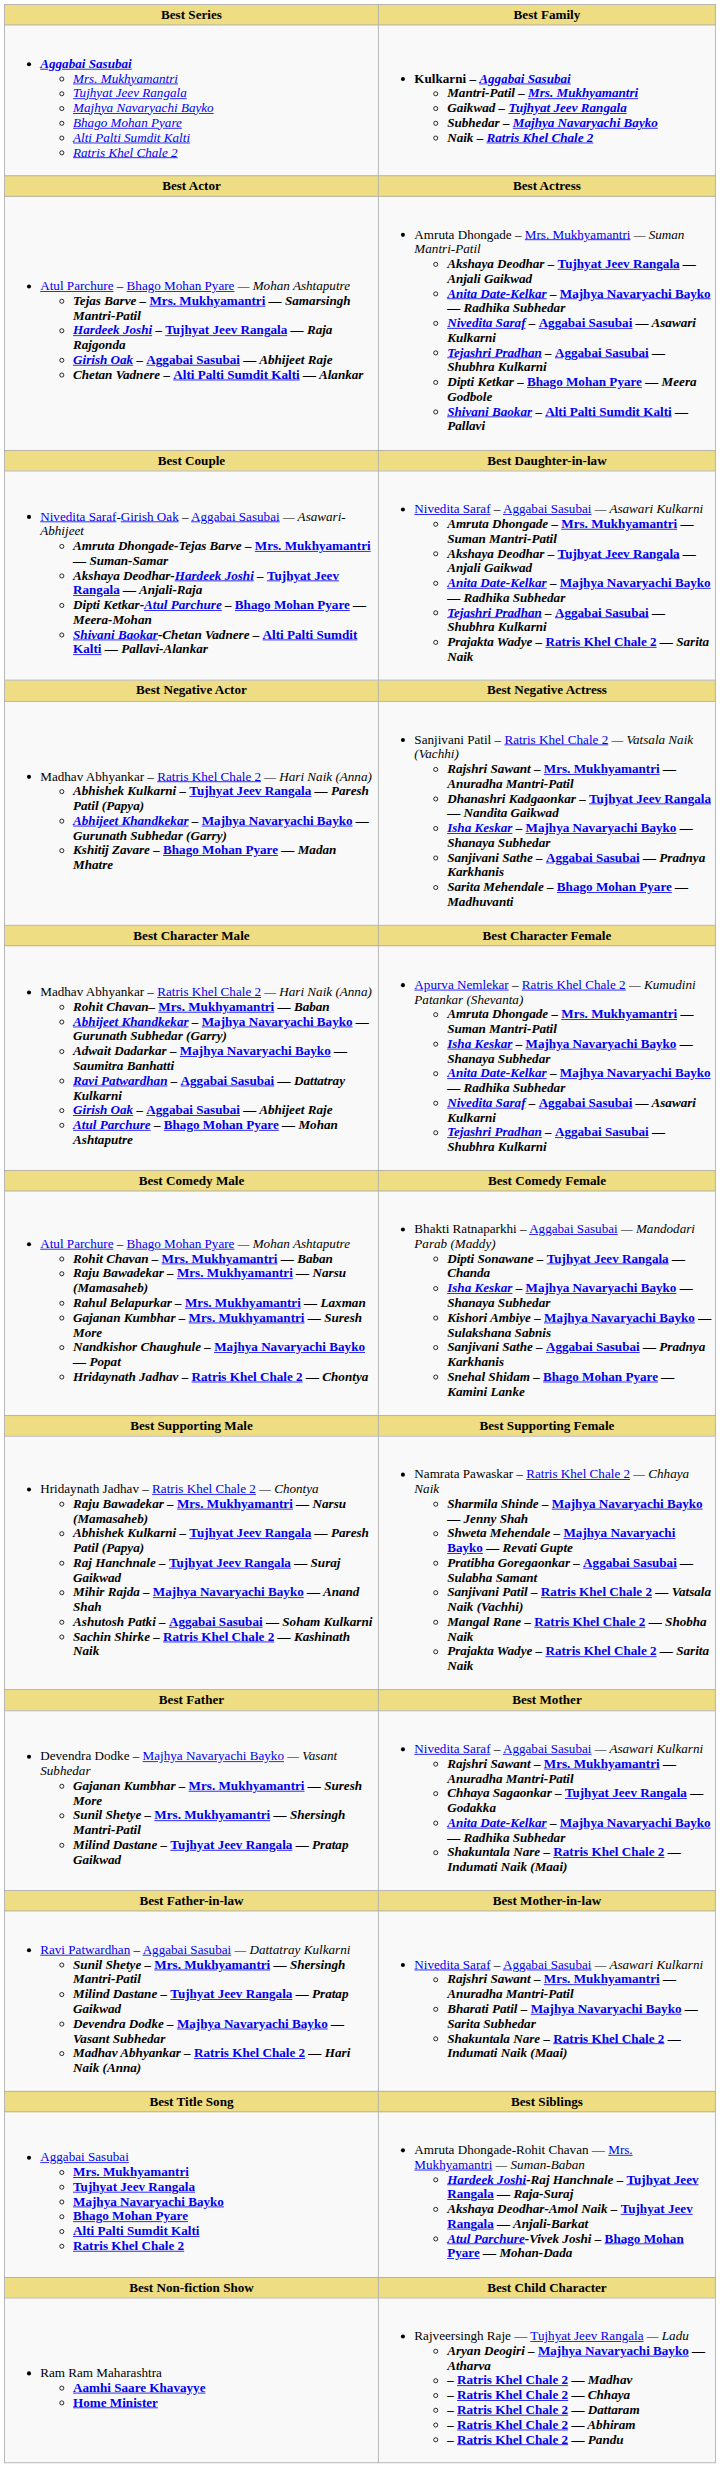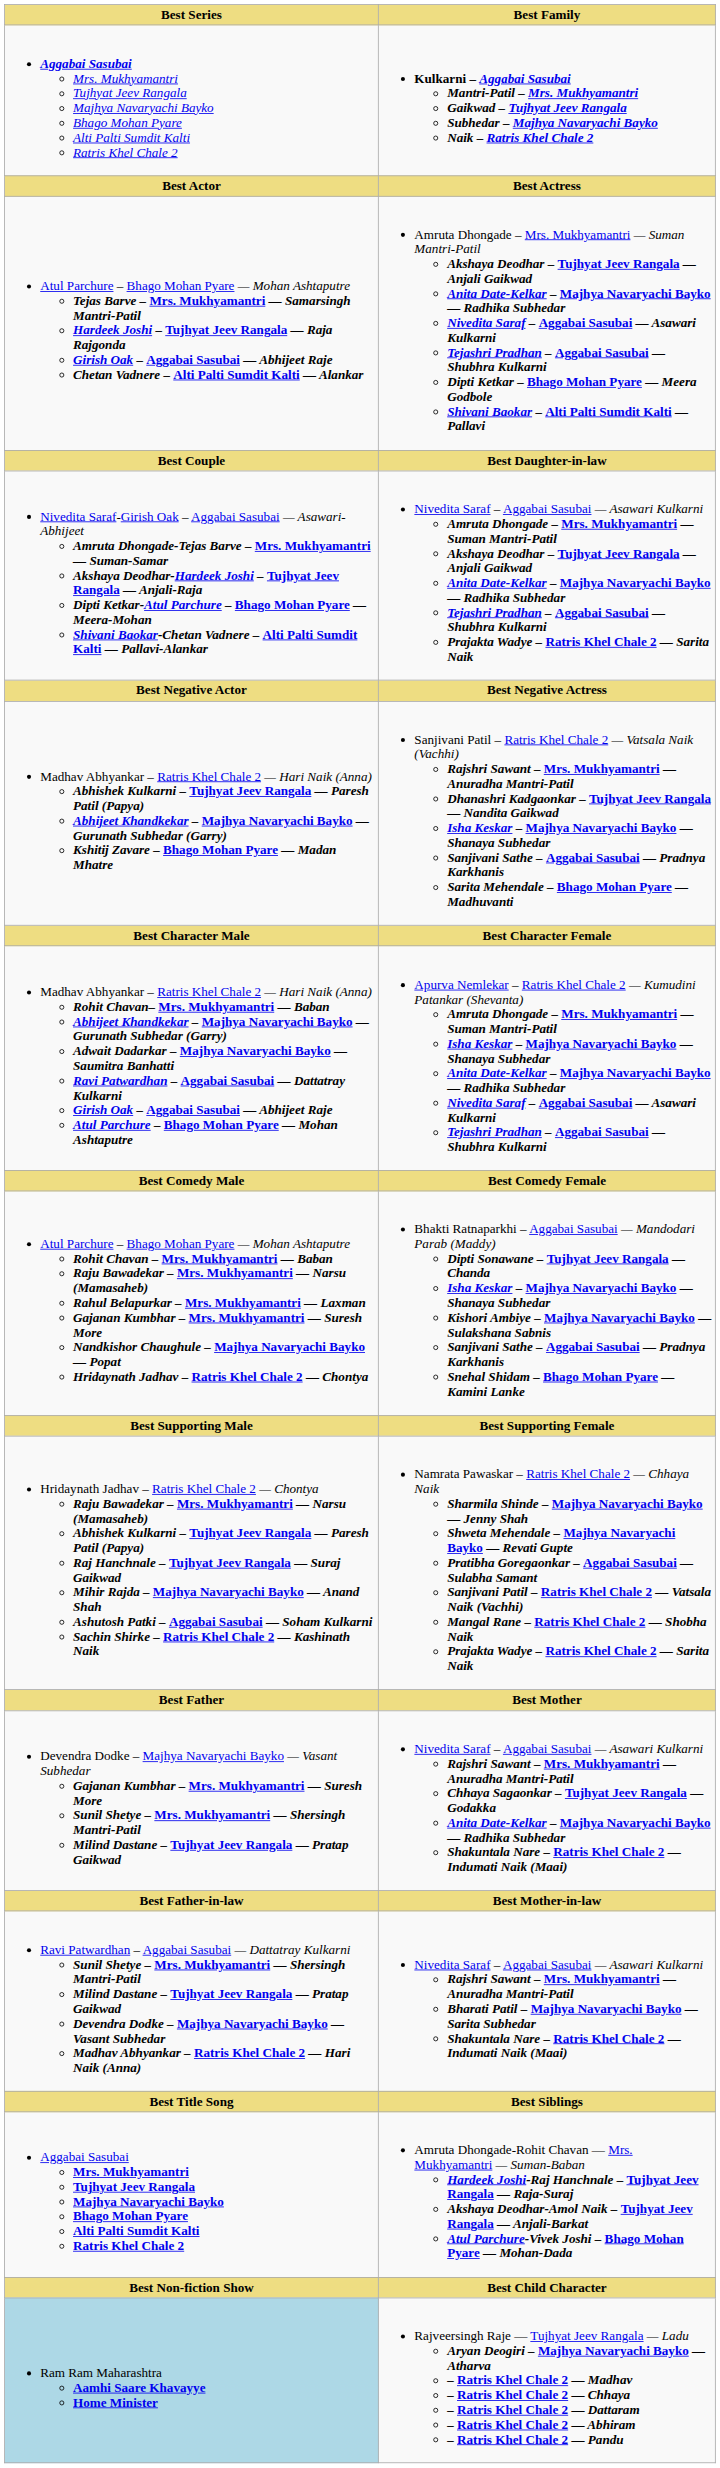(191, 2388) no background -> (191, 2388) lightblue background
